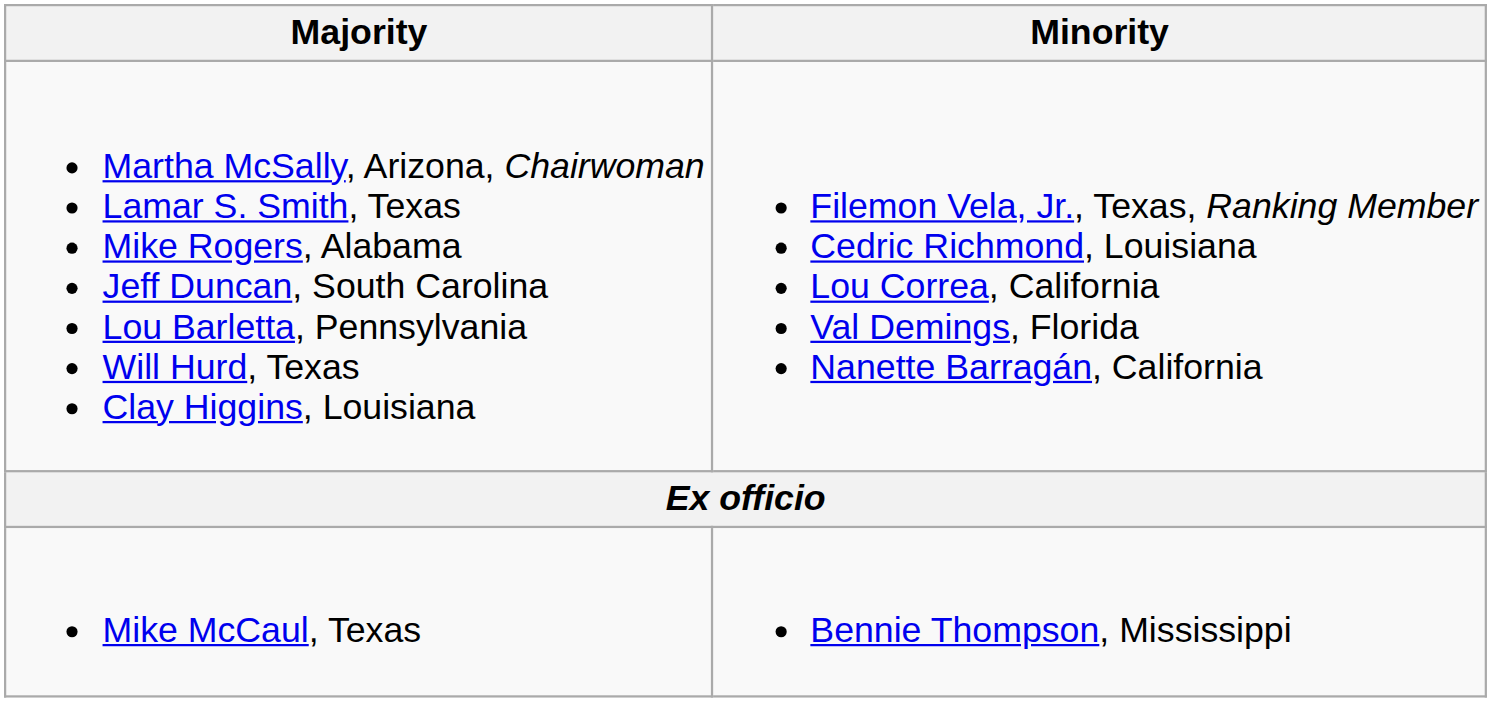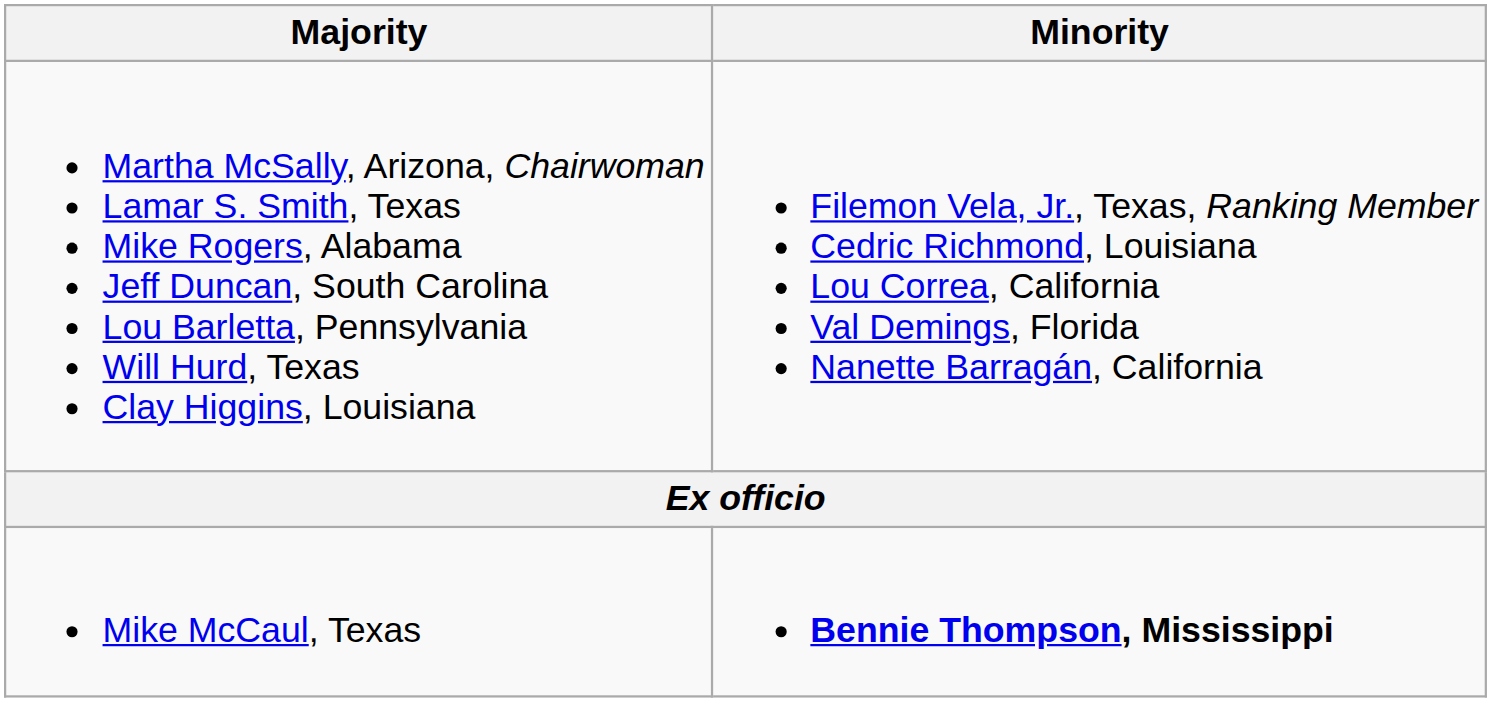(1100, 631) normal -> (1100, 631) bold
